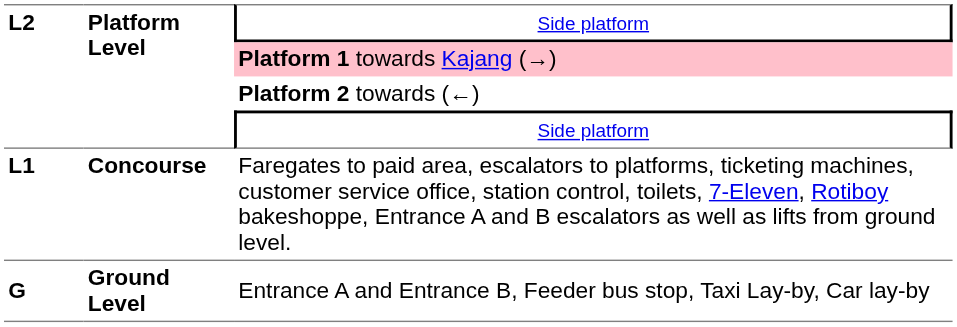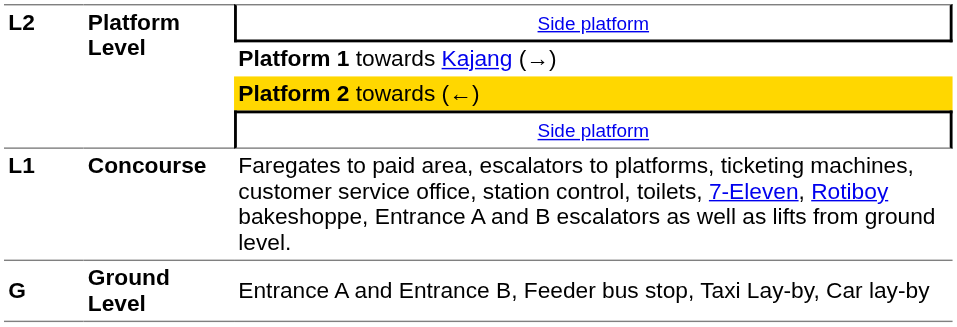(397, 59) pink background -> (397, 59) no background
(359, 93) no background -> (359, 93) gold background
